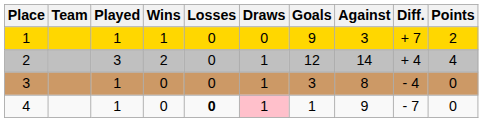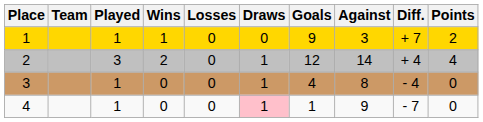(312, 83) 3 -> (312, 83) 4
(212, 106) bold -> (212, 106) normal
